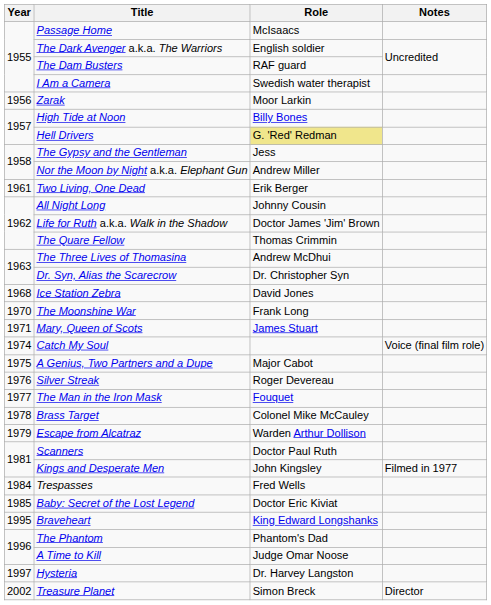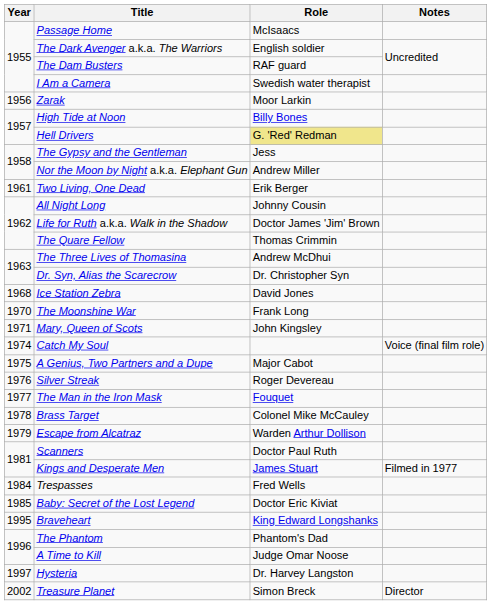(285, 328) James Stuart -> (287, 328) John Kingsley
(287, 468) John Kingsley -> (285, 468) James Stuart
